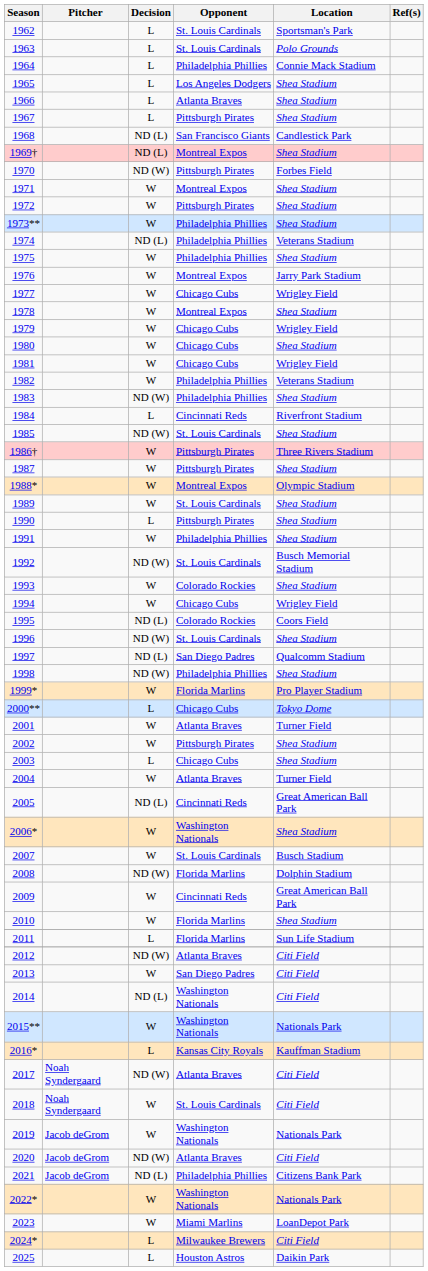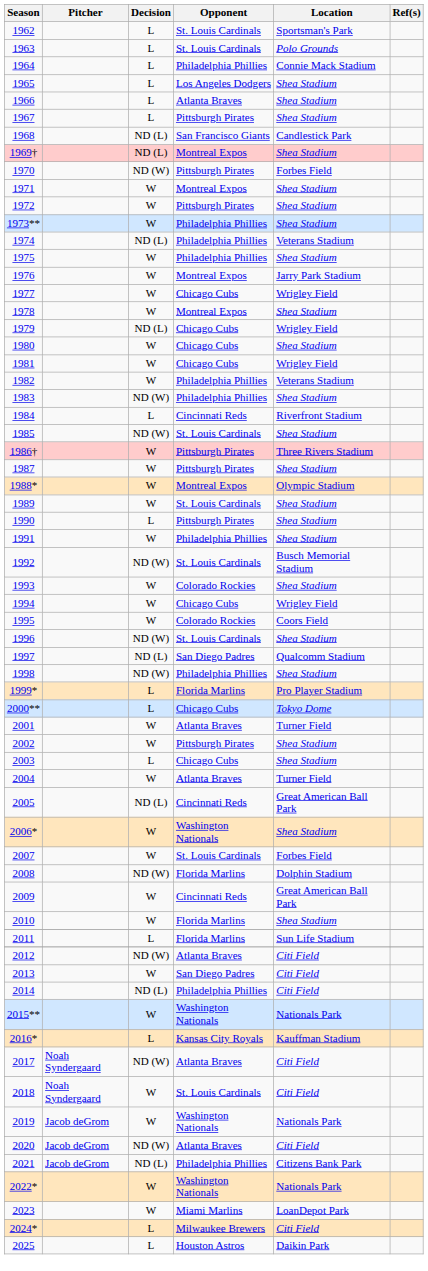(151, 328) W -> (151, 328) ND (L)
(151, 620) ND (L) -> (151, 620) W
(151, 691) W -> (151, 691) L
(310, 855) Busch Stadium -> (304, 855) Forbes Field
(202, 997) Washington Nationals -> (222, 990) Philadelphia Phillies
